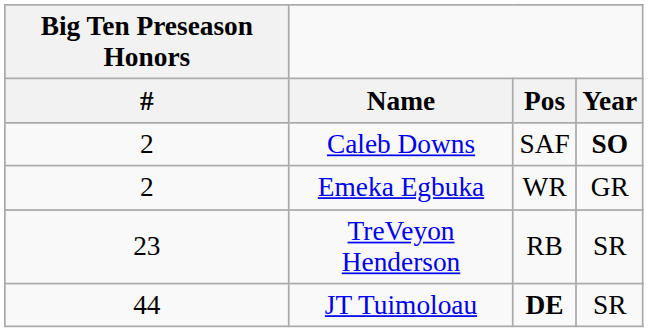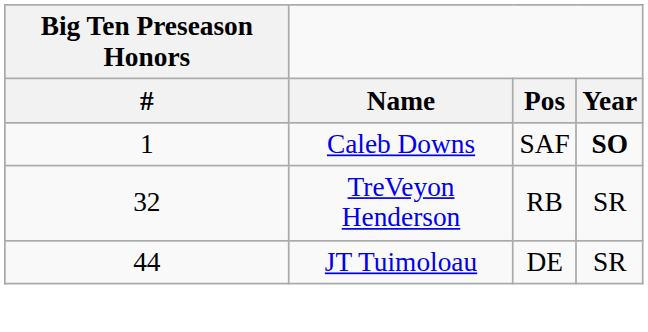(147, 143) 2 -> (147, 143) 1
- row: (401, 187)
(147, 245) 23 -> (147, 202) 32
(545, 304) bold -> (545, 261) normal
